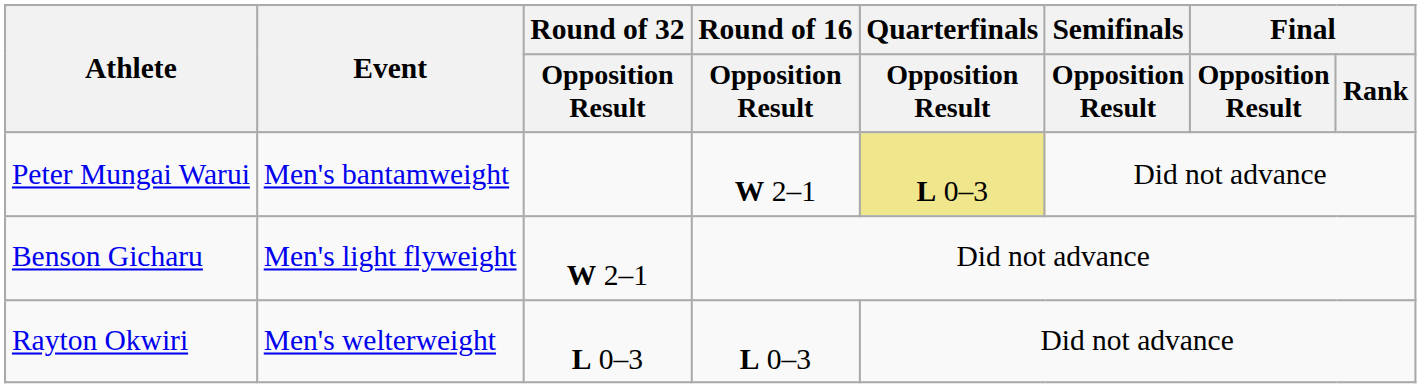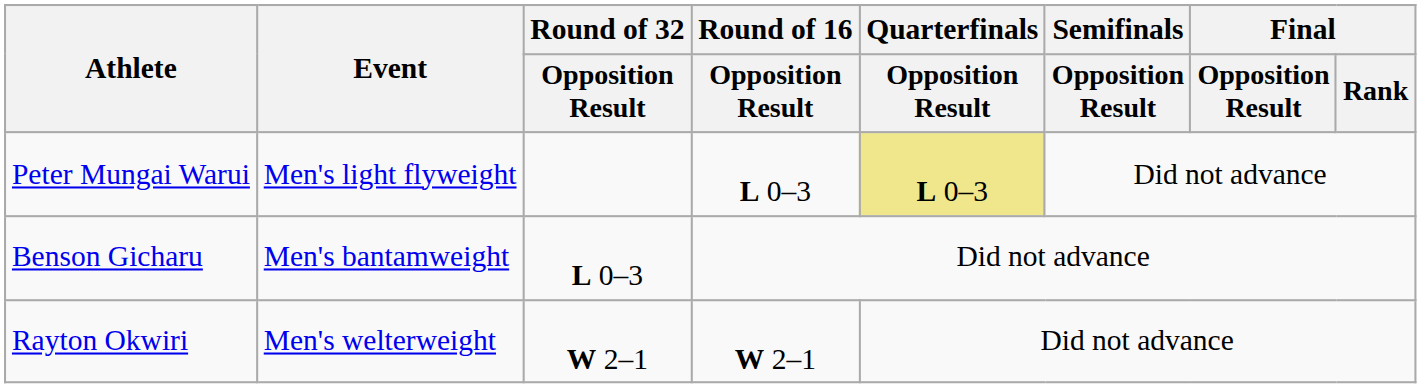(386, 174) Men's bantamweight -> (390, 174) Men's light flyweight
(775, 191) W 2–1 -> (775, 191) L 0–3
(390, 257) Men's light flyweight -> (386, 257) Men's bantamweight
(607, 275) W 2–1 -> (607, 275) L 0–3
(607, 358) L 0–3 -> (607, 358) W 2–1
(775, 358) L 0–3 -> (775, 358) W 2–1
